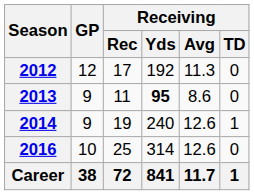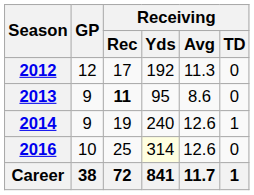(122, 96) normal -> (122, 96) bold
(160, 96) bold -> (160, 96) normal
(160, 149) no background -> (160, 149) lightyellow background
